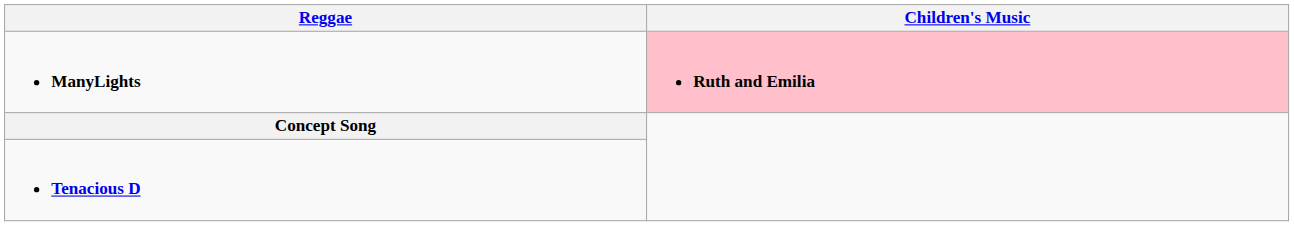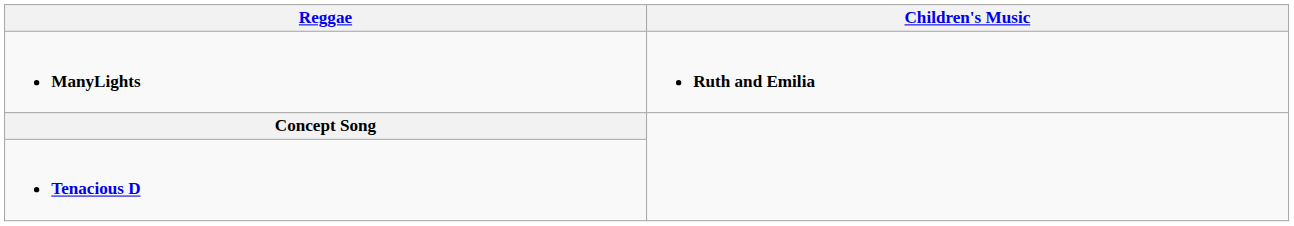(967, 82) pink background -> (967, 82) no background
